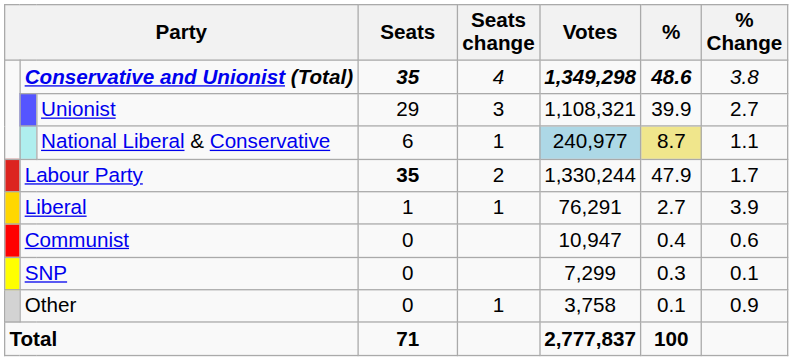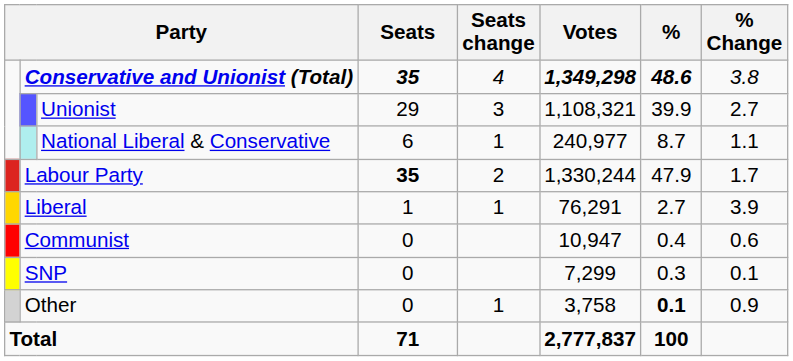(590, 142) lightblue background -> (590, 142) no background
(671, 142) khaki background -> (671, 142) no background
(671, 305) normal -> (671, 305) bold
